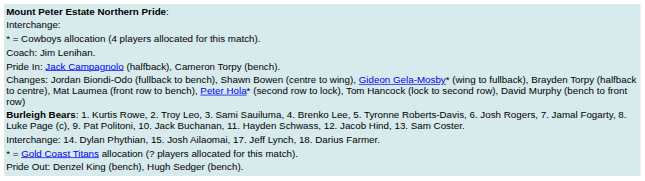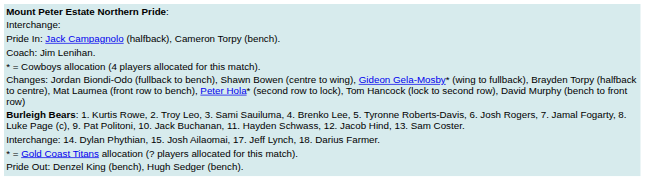(133, 39) * = Cowboys allocation (4 players allocated for this match). -> (143, 39) Pride In: Jack Campagnolo (halfback), Cameron Torpy (bench).
(143, 66) Pride In: Jack Campagnolo (halfback), Cameron Torpy (bench). -> (133, 66) * = Cowboys allocation (4 players allocated for this match).
